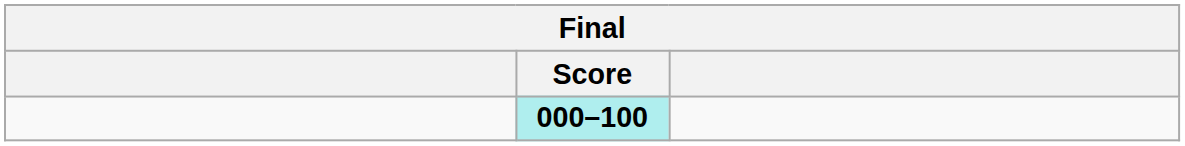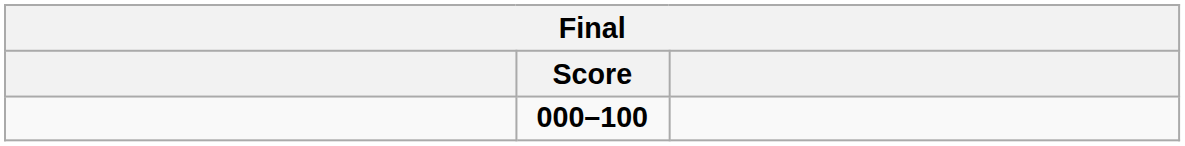(592, 119) paleturquoise background -> (592, 119) no background
